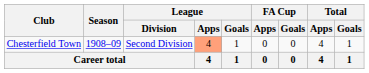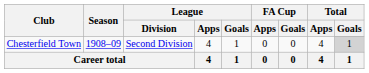(208, 44) lightsalmon background -> (208, 44) no background
(349, 44) no background -> (349, 44) lightgrey background
